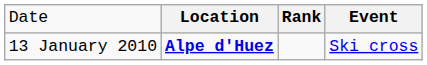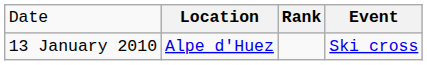(219, 46) bold -> (219, 46) normal
